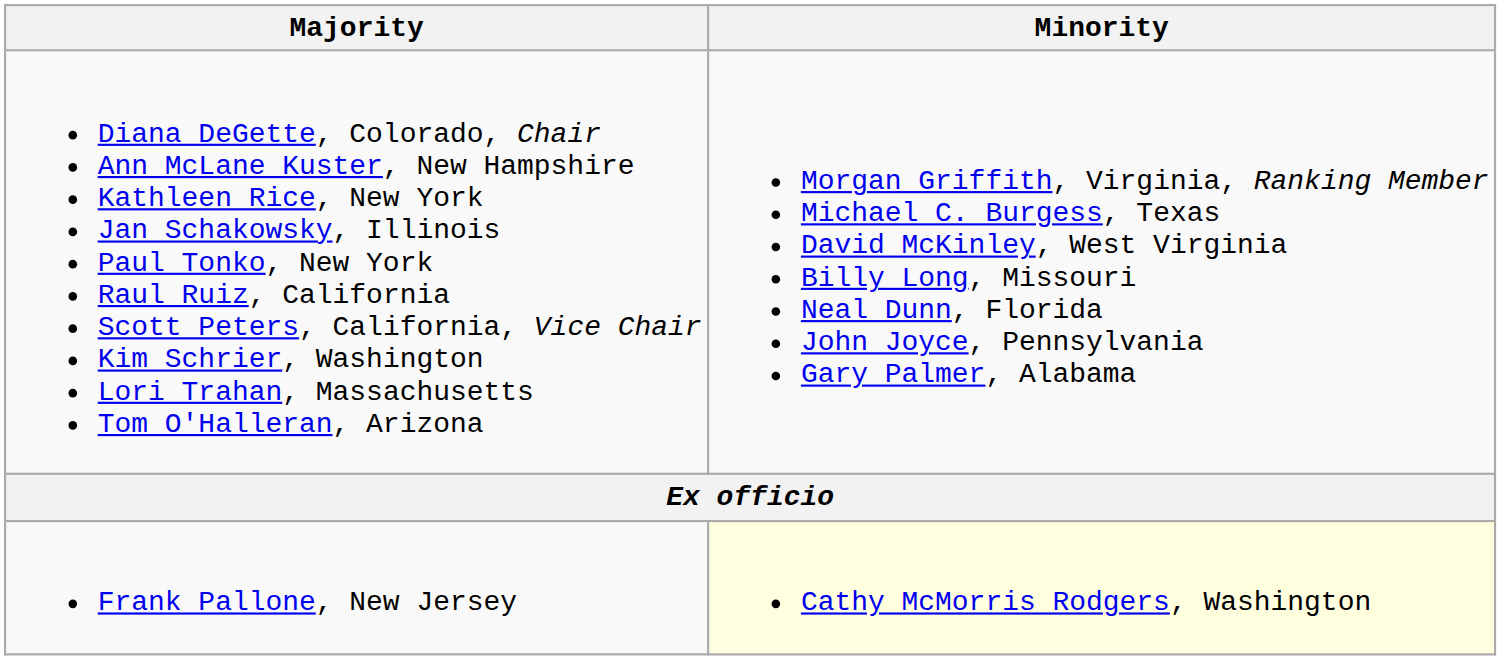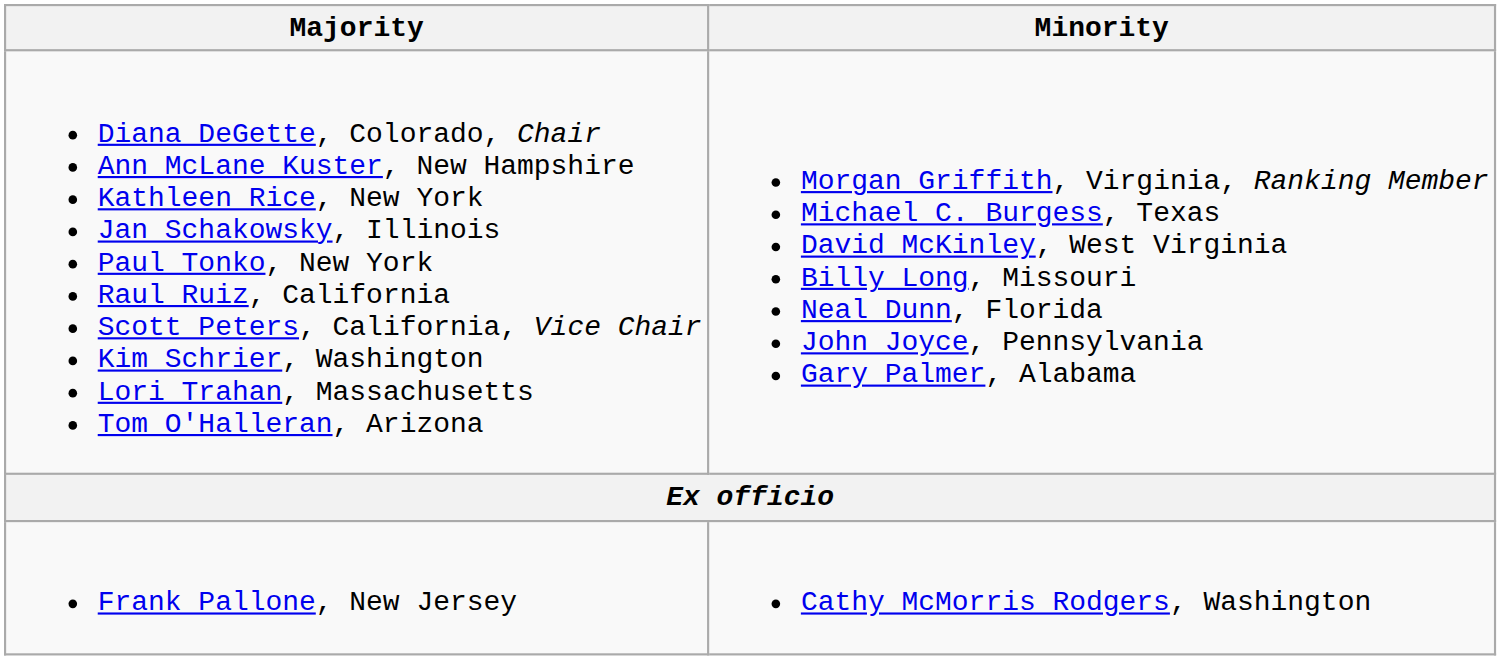(1102, 603) lightyellow background -> (1102, 603) no background
